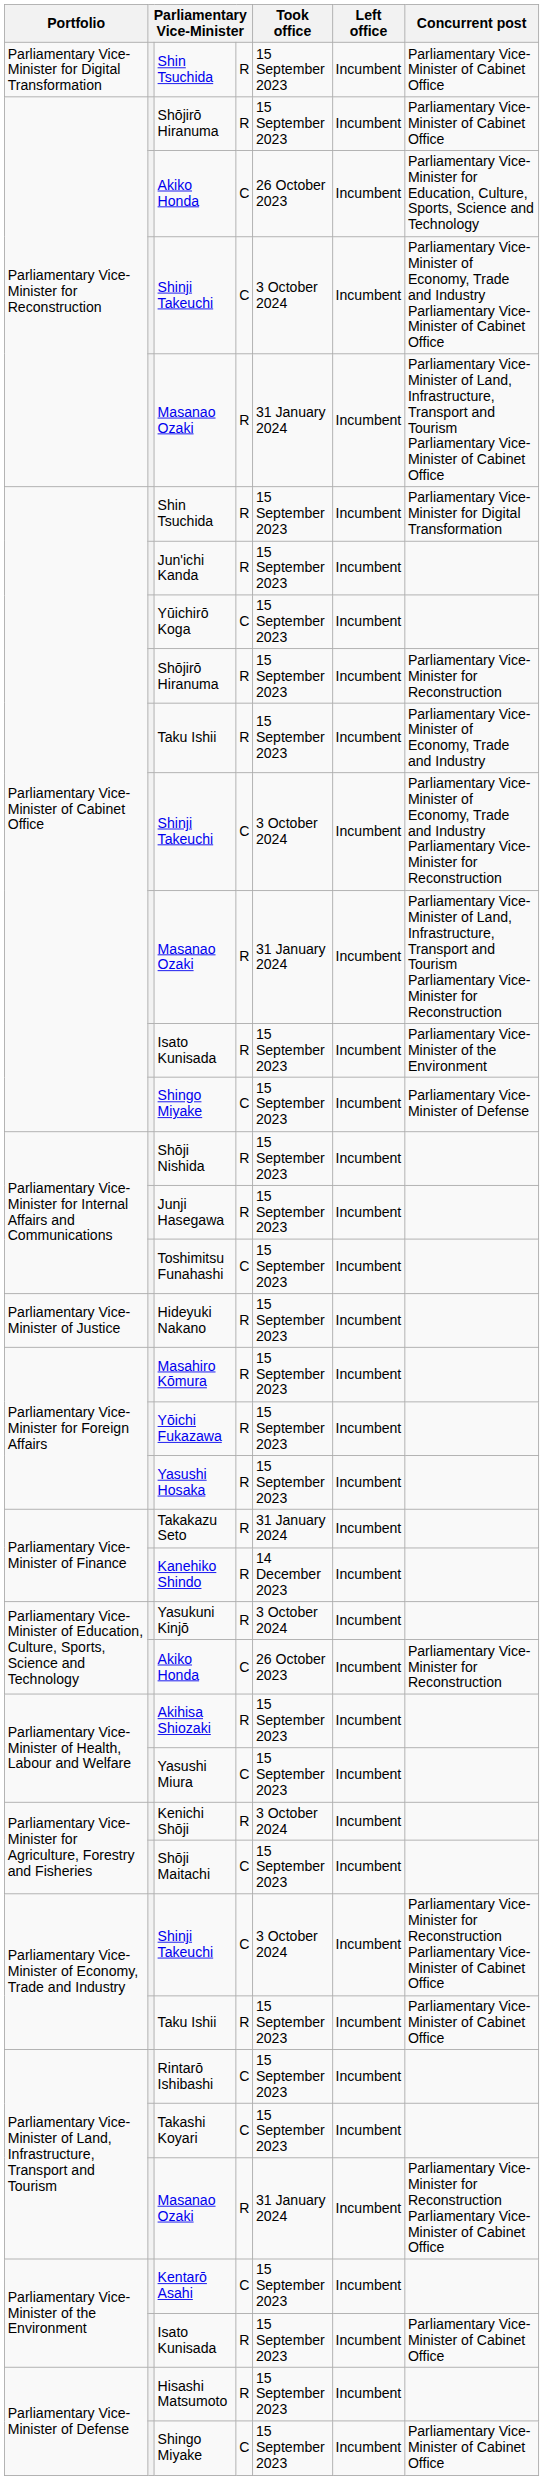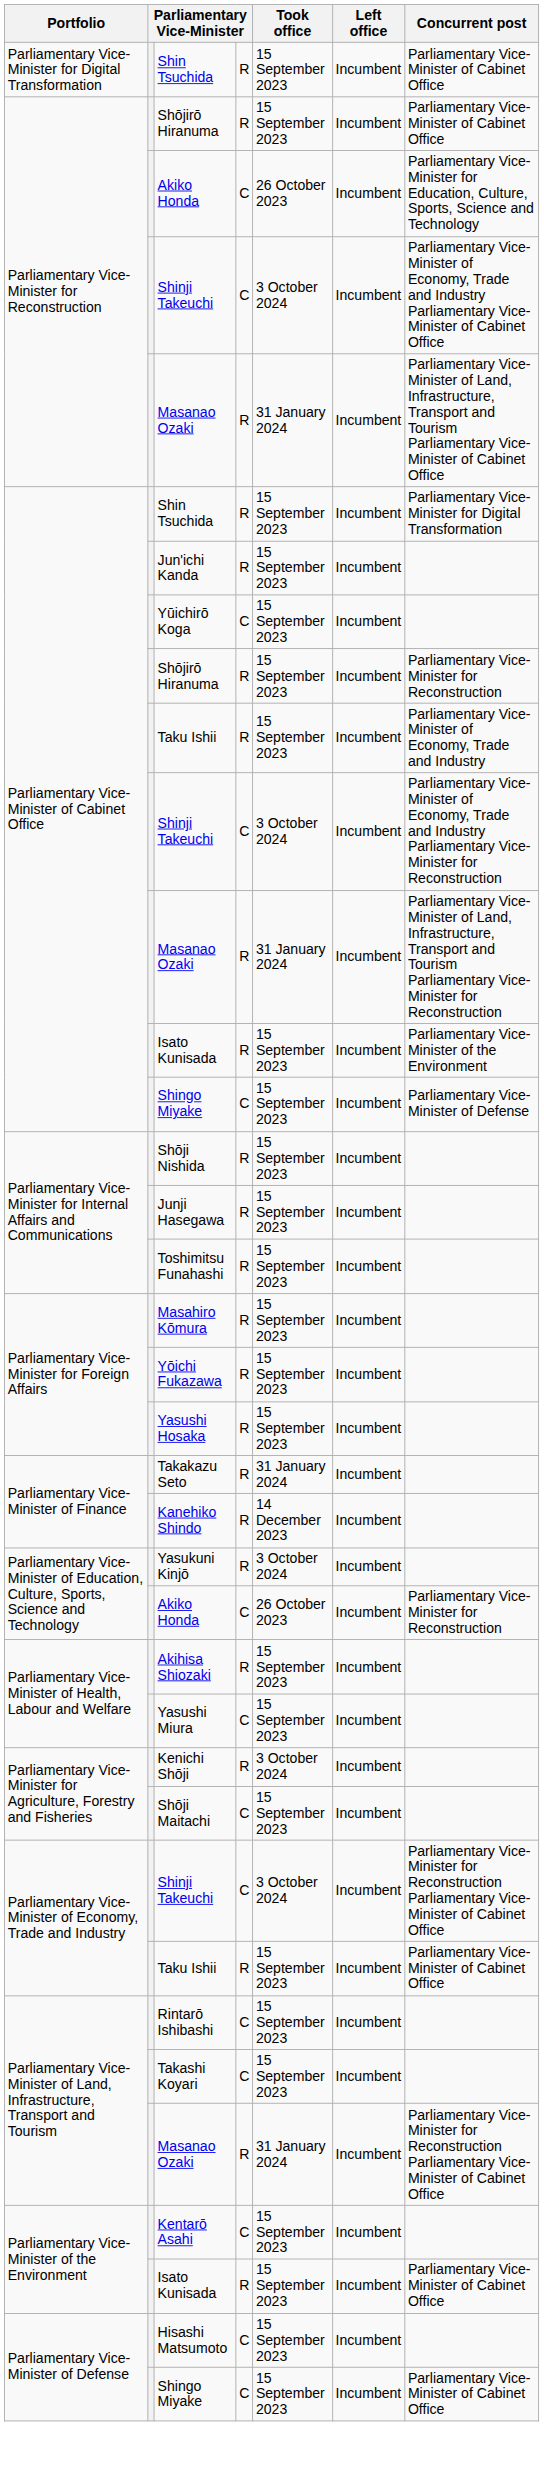(244, 1266) C -> (244, 1266) R
- row: (69, 1320)
(244, 2394) R -> (244, 2340) C
